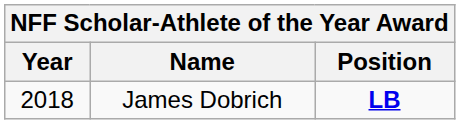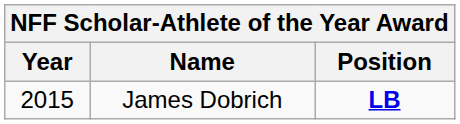(47, 99) 2018 -> (47, 99) 2015
